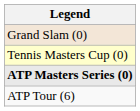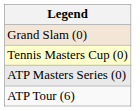(70, 75) bold -> (67, 75) normal
